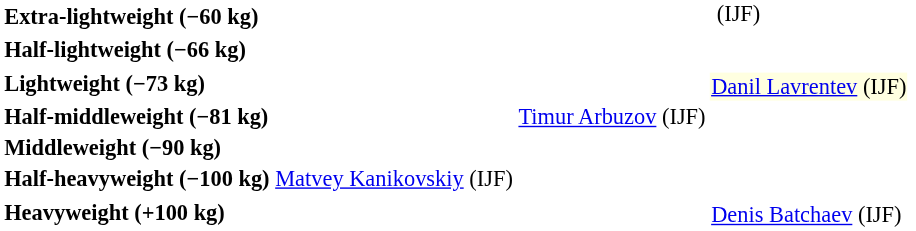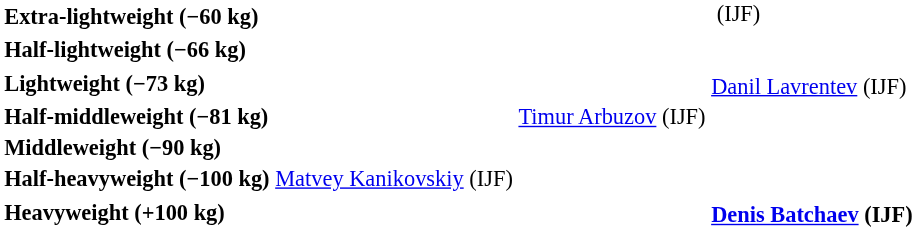(809, 86) lightyellow background -> (809, 86) no background
(806, 215) normal -> (812, 215) bold
